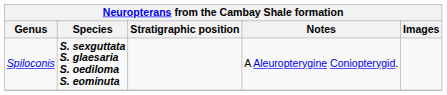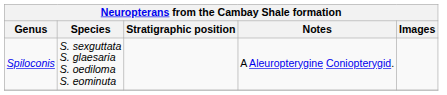(93, 64) bold -> (91, 64) normal
